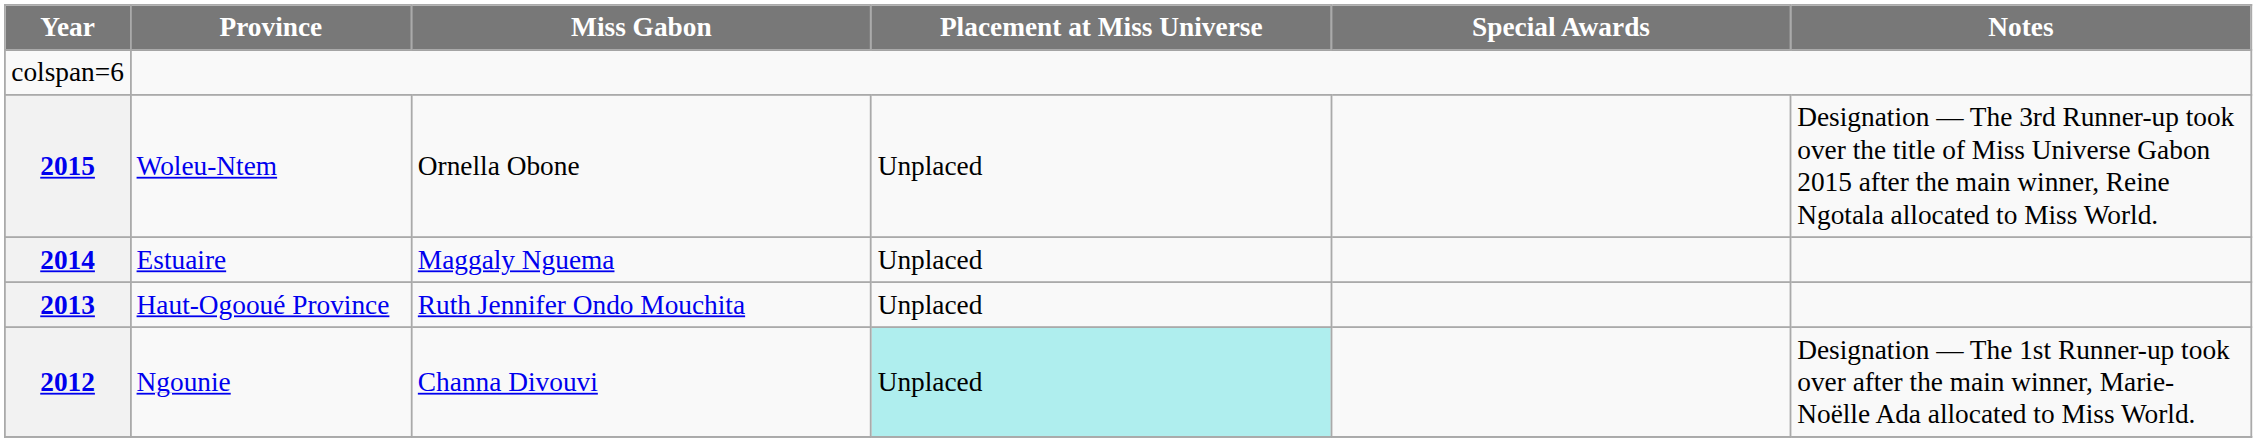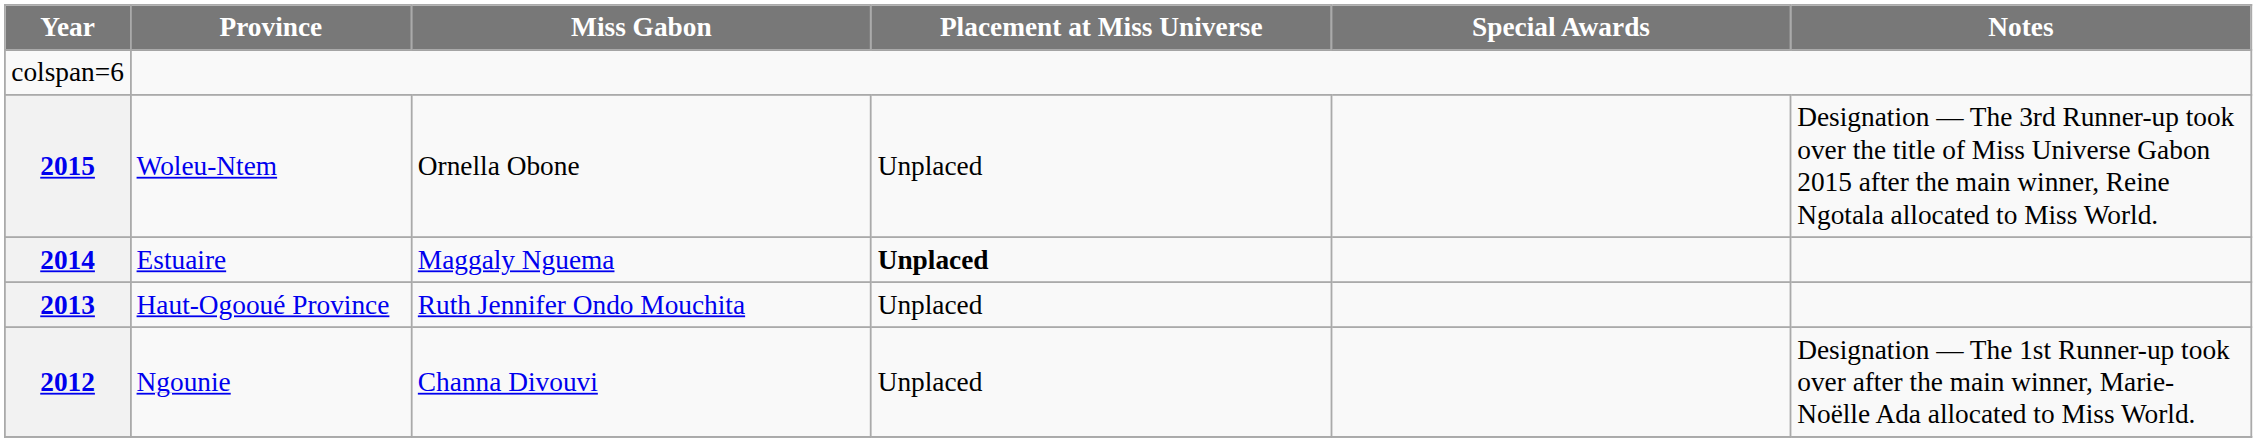(930, 259) normal -> (933, 259) bold
(930, 382) paleturquoise background -> (930, 382) no background
